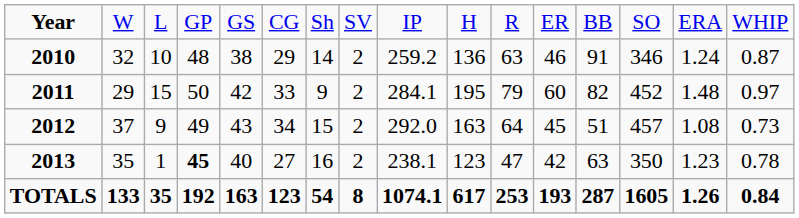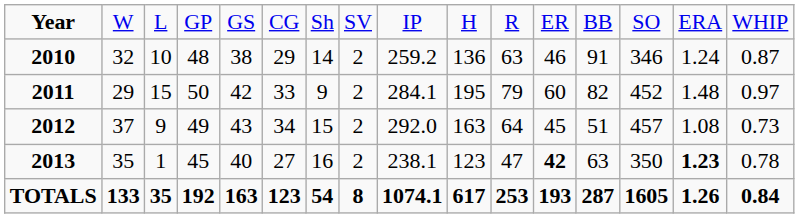(198, 160) bold -> (198, 160) normal
(555, 160) normal -> (555, 160) bold
(700, 160) normal -> (700, 160) bold
